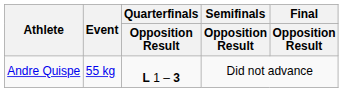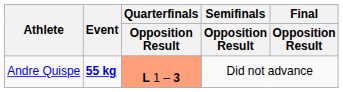(100, 72) normal -> (101, 72) bold
(161, 79) no background -> (161, 79) lightsalmon background
